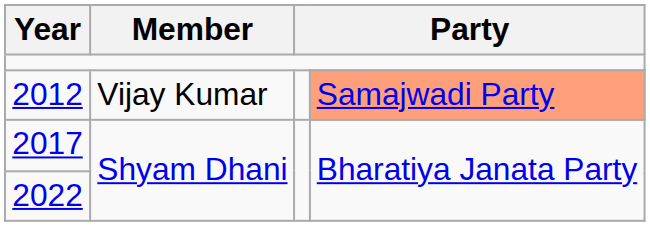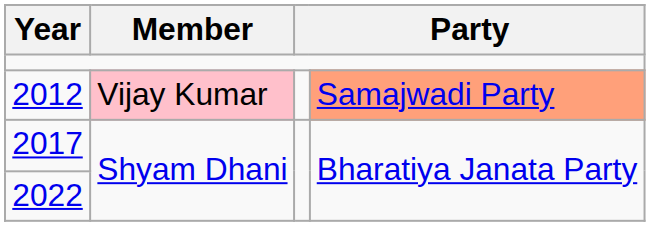(182, 94) no background -> (182, 94) pink background
